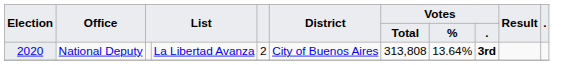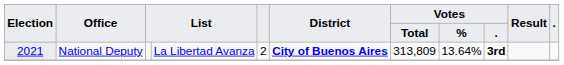(30, 51) 2020 -> (30, 51) 2021
(325, 51) normal -> (330, 51) bold
(405, 51) 313,808 -> (415, 51) 313,809
